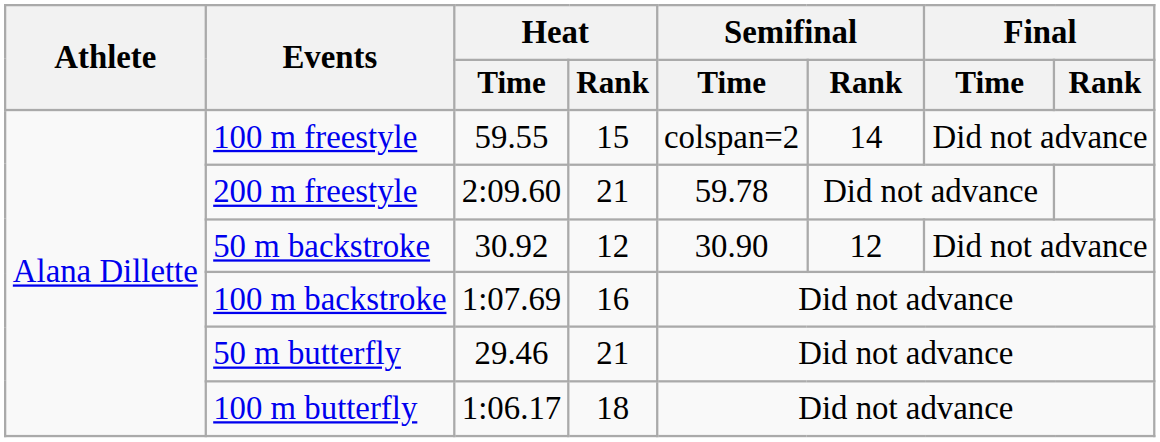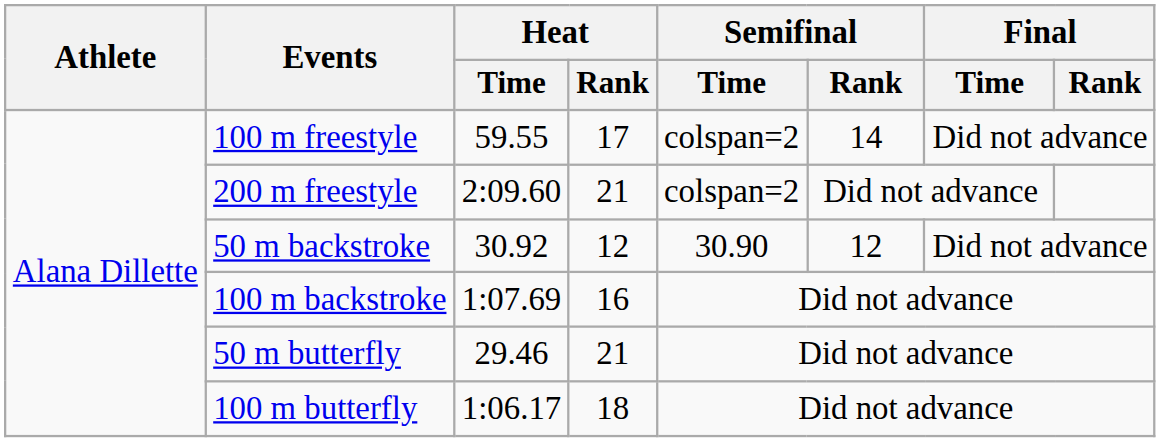(613, 137) 15 -> (613, 137) 17
(732, 191) 59.78 -> (732, 191) colspan=2
